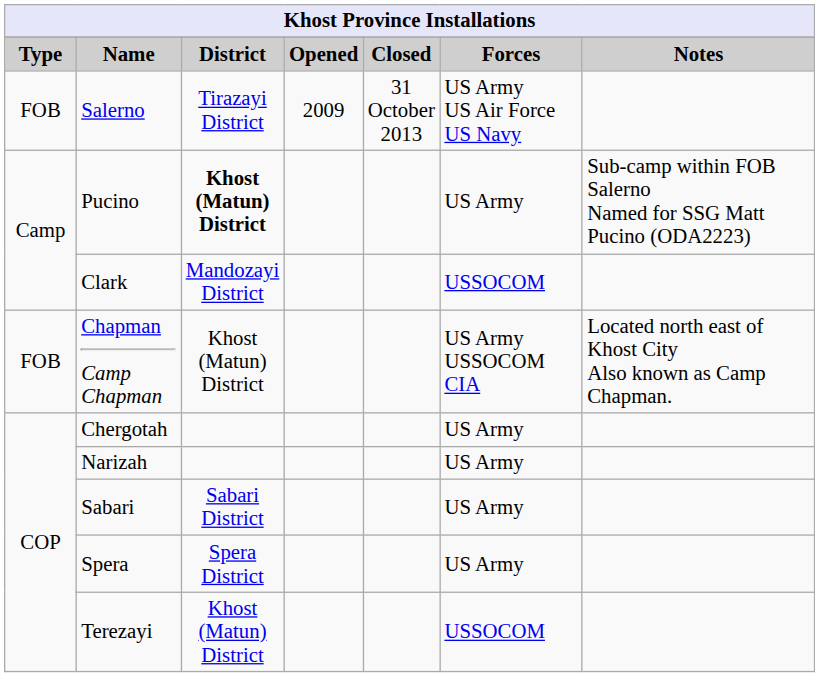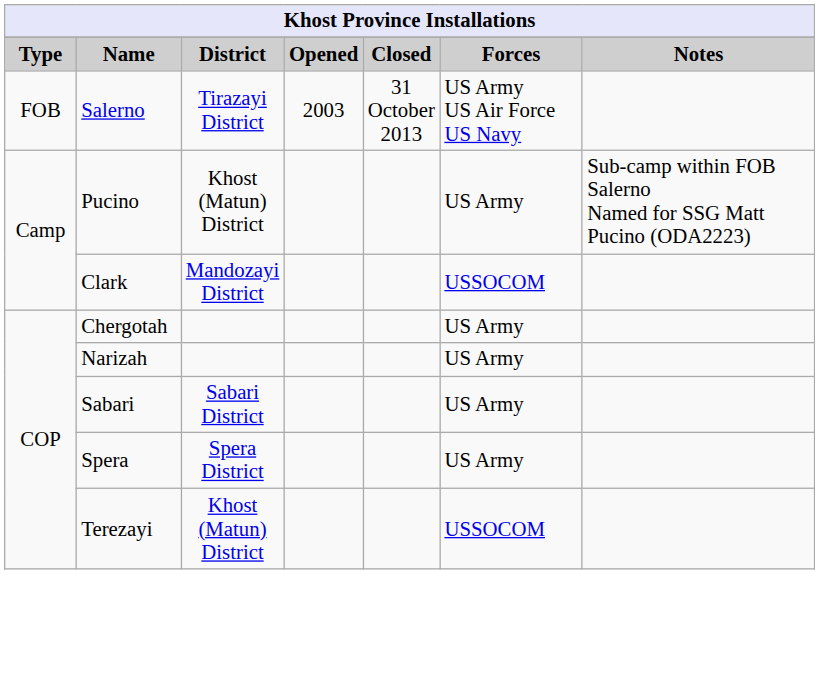(324, 110) 2009 -> (324, 110) 2003
(233, 201) bold -> (232, 201) normal
- row: (129, 361)
